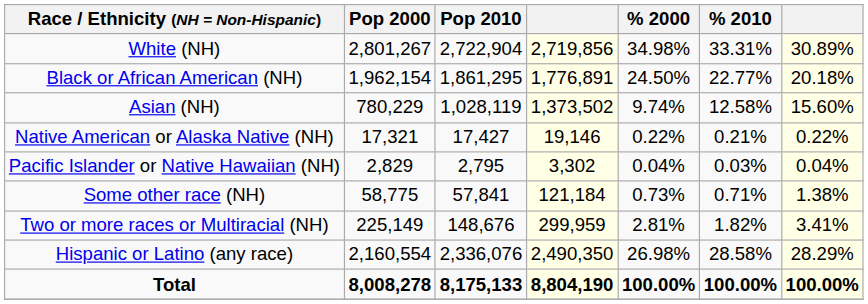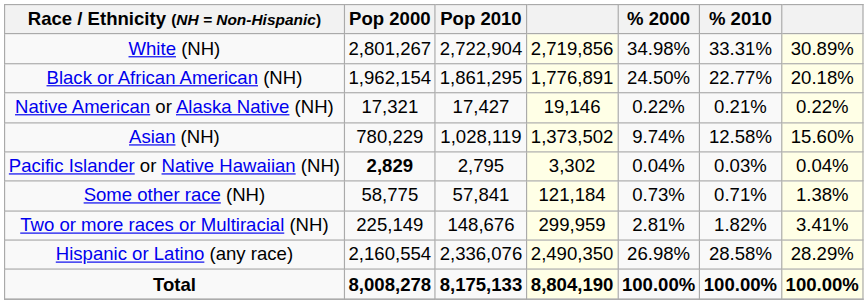rows swapped: (174, 136) <-> (174, 107)
(390, 166) normal -> (390, 166) bold
